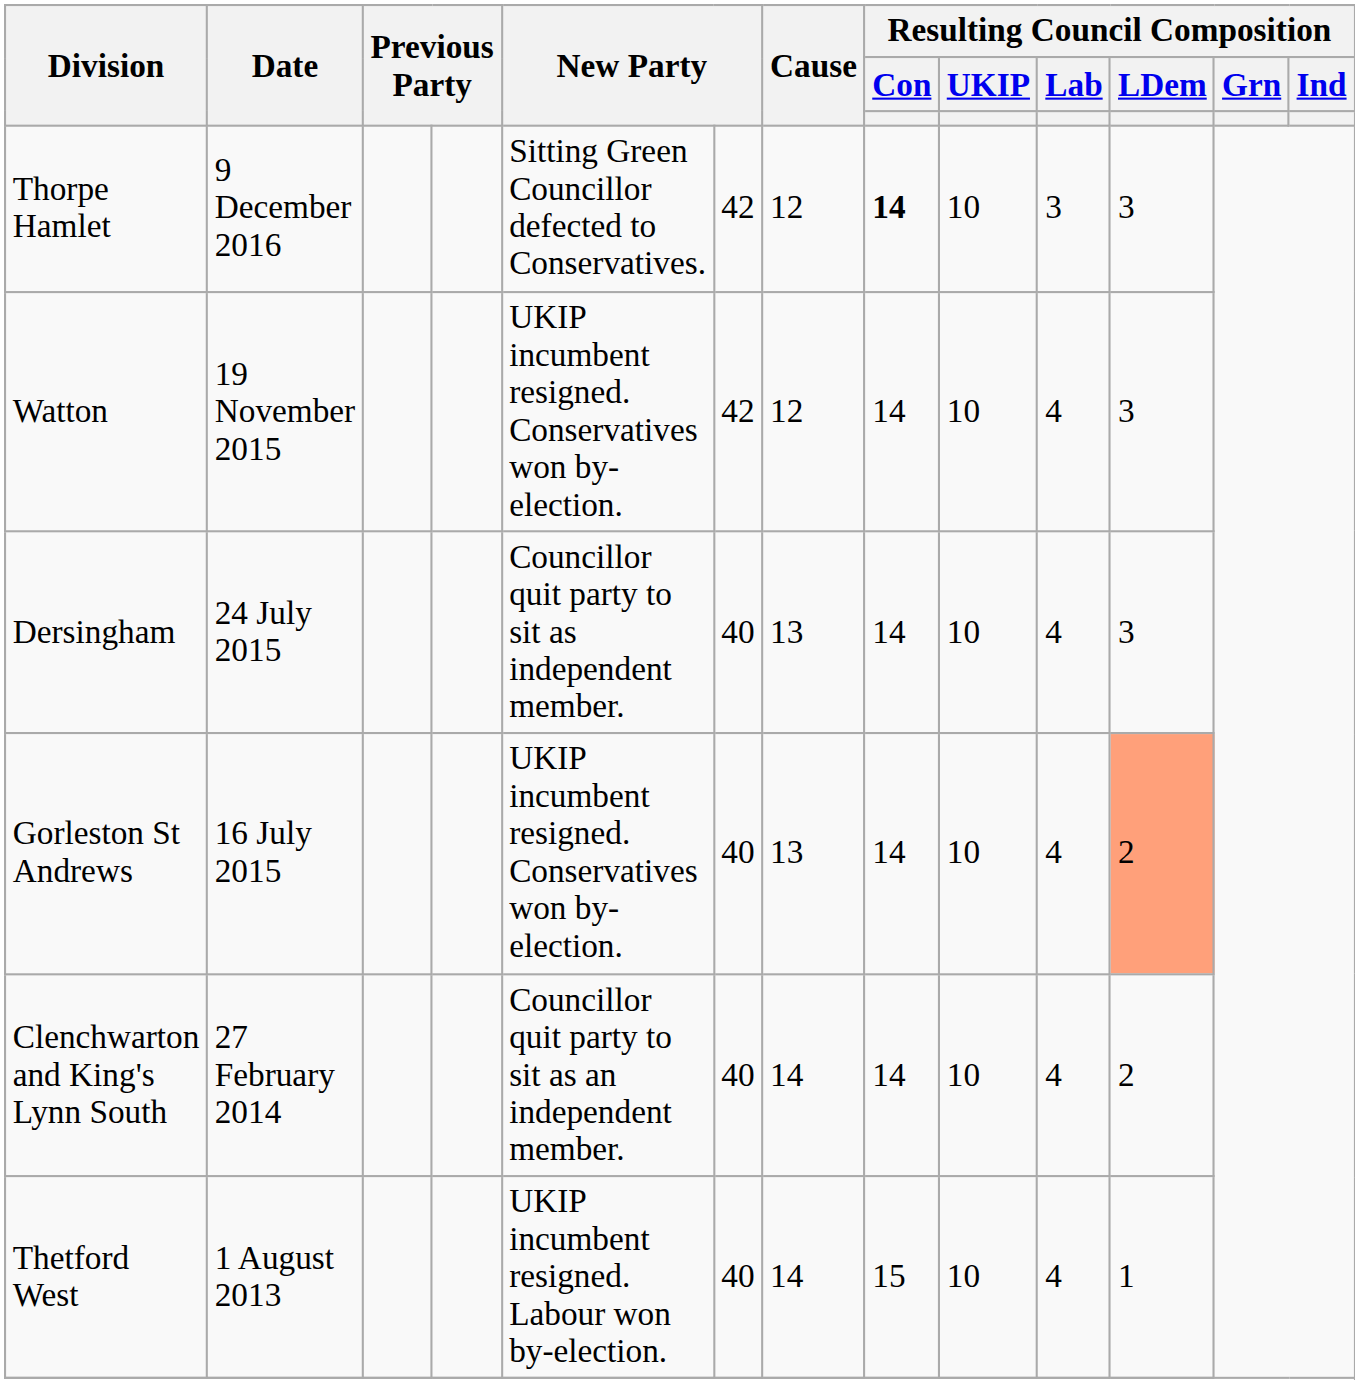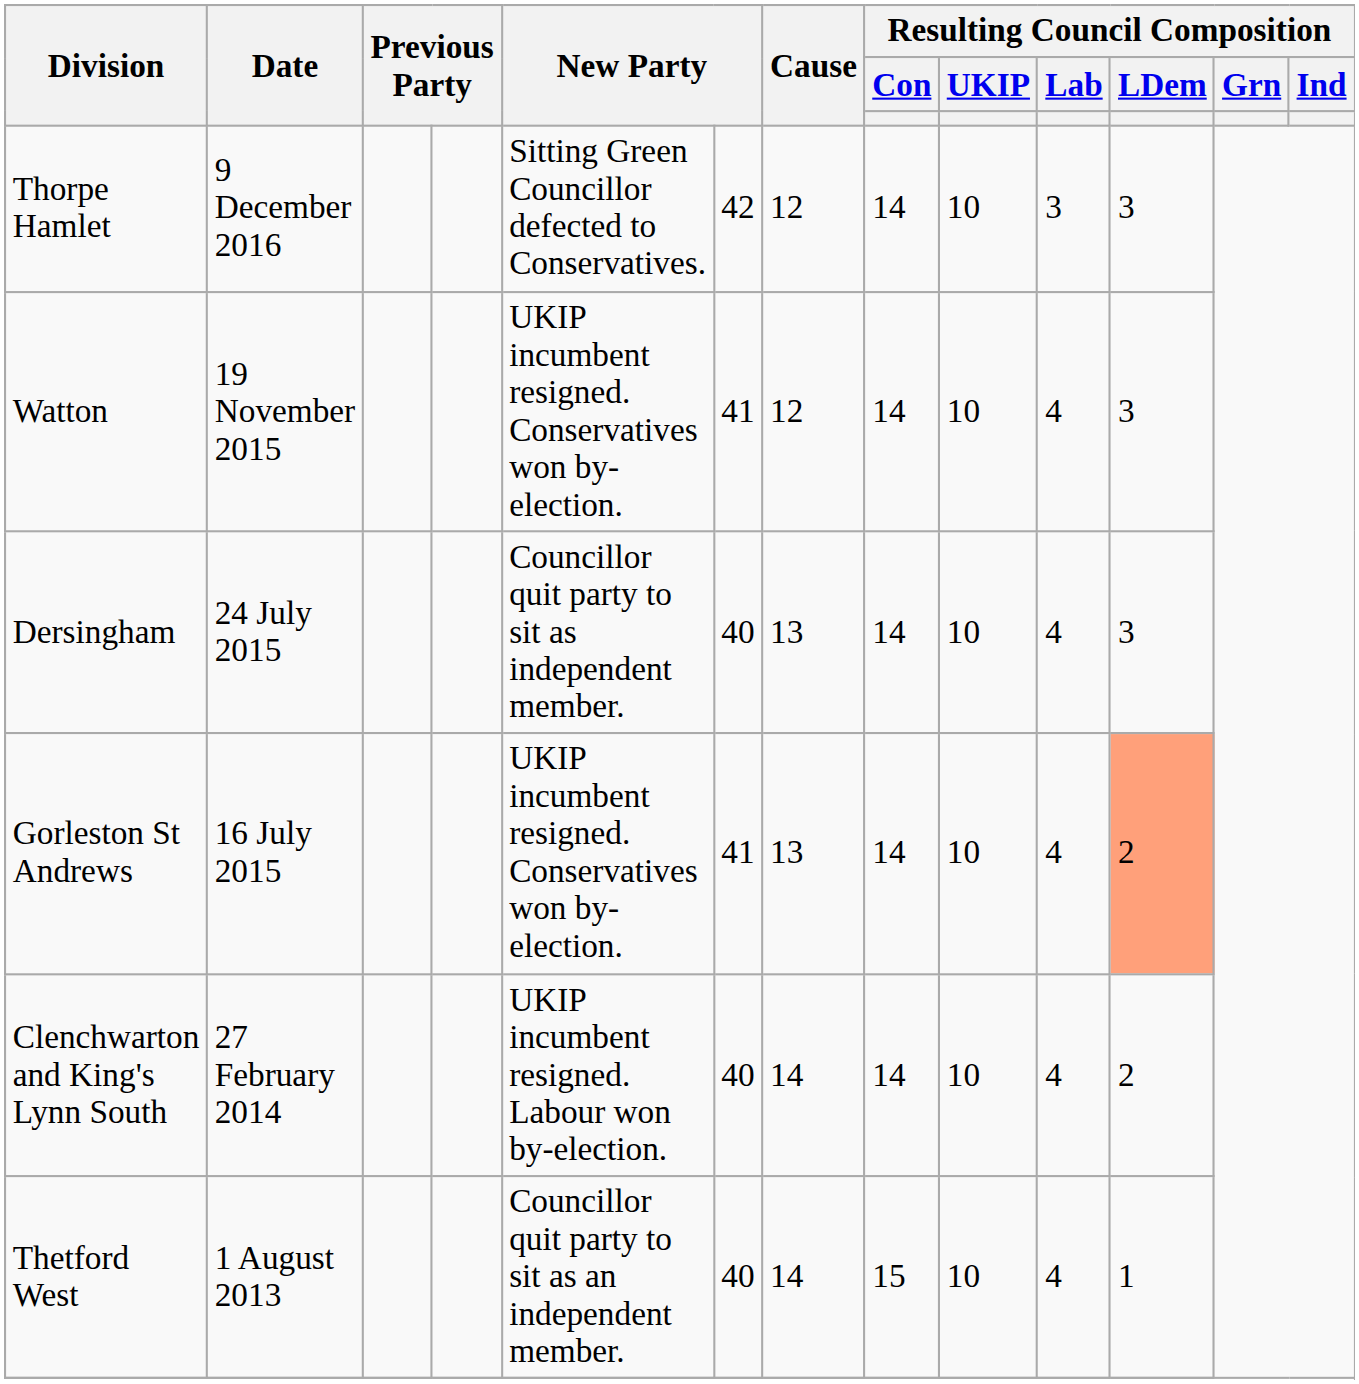(889, 207) bold -> (889, 207) normal
(738, 410) 42 -> (738, 410) 41
(738, 853) 40 -> (738, 853) 41
(590, 1074) Councillor quit party to sit as an independent member. -> (590, 1074) UKIP incumbent resigned. Labour won by-election.
(590, 1276) UKIP incumbent resigned. Labour won by-election. -> (590, 1276) Councillor quit party to sit as an independent member.
